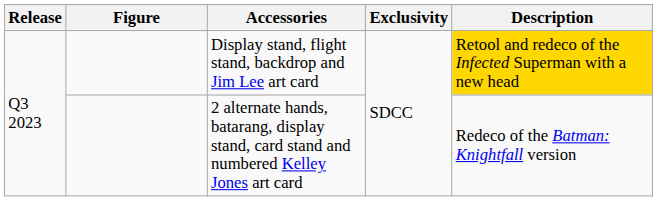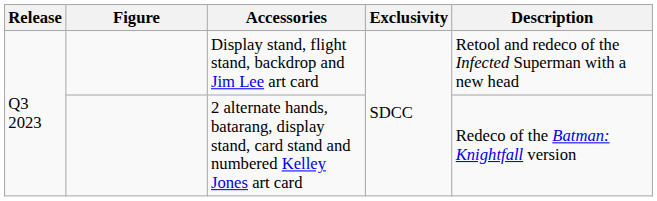(541, 62) gold background -> (541, 62) no background
